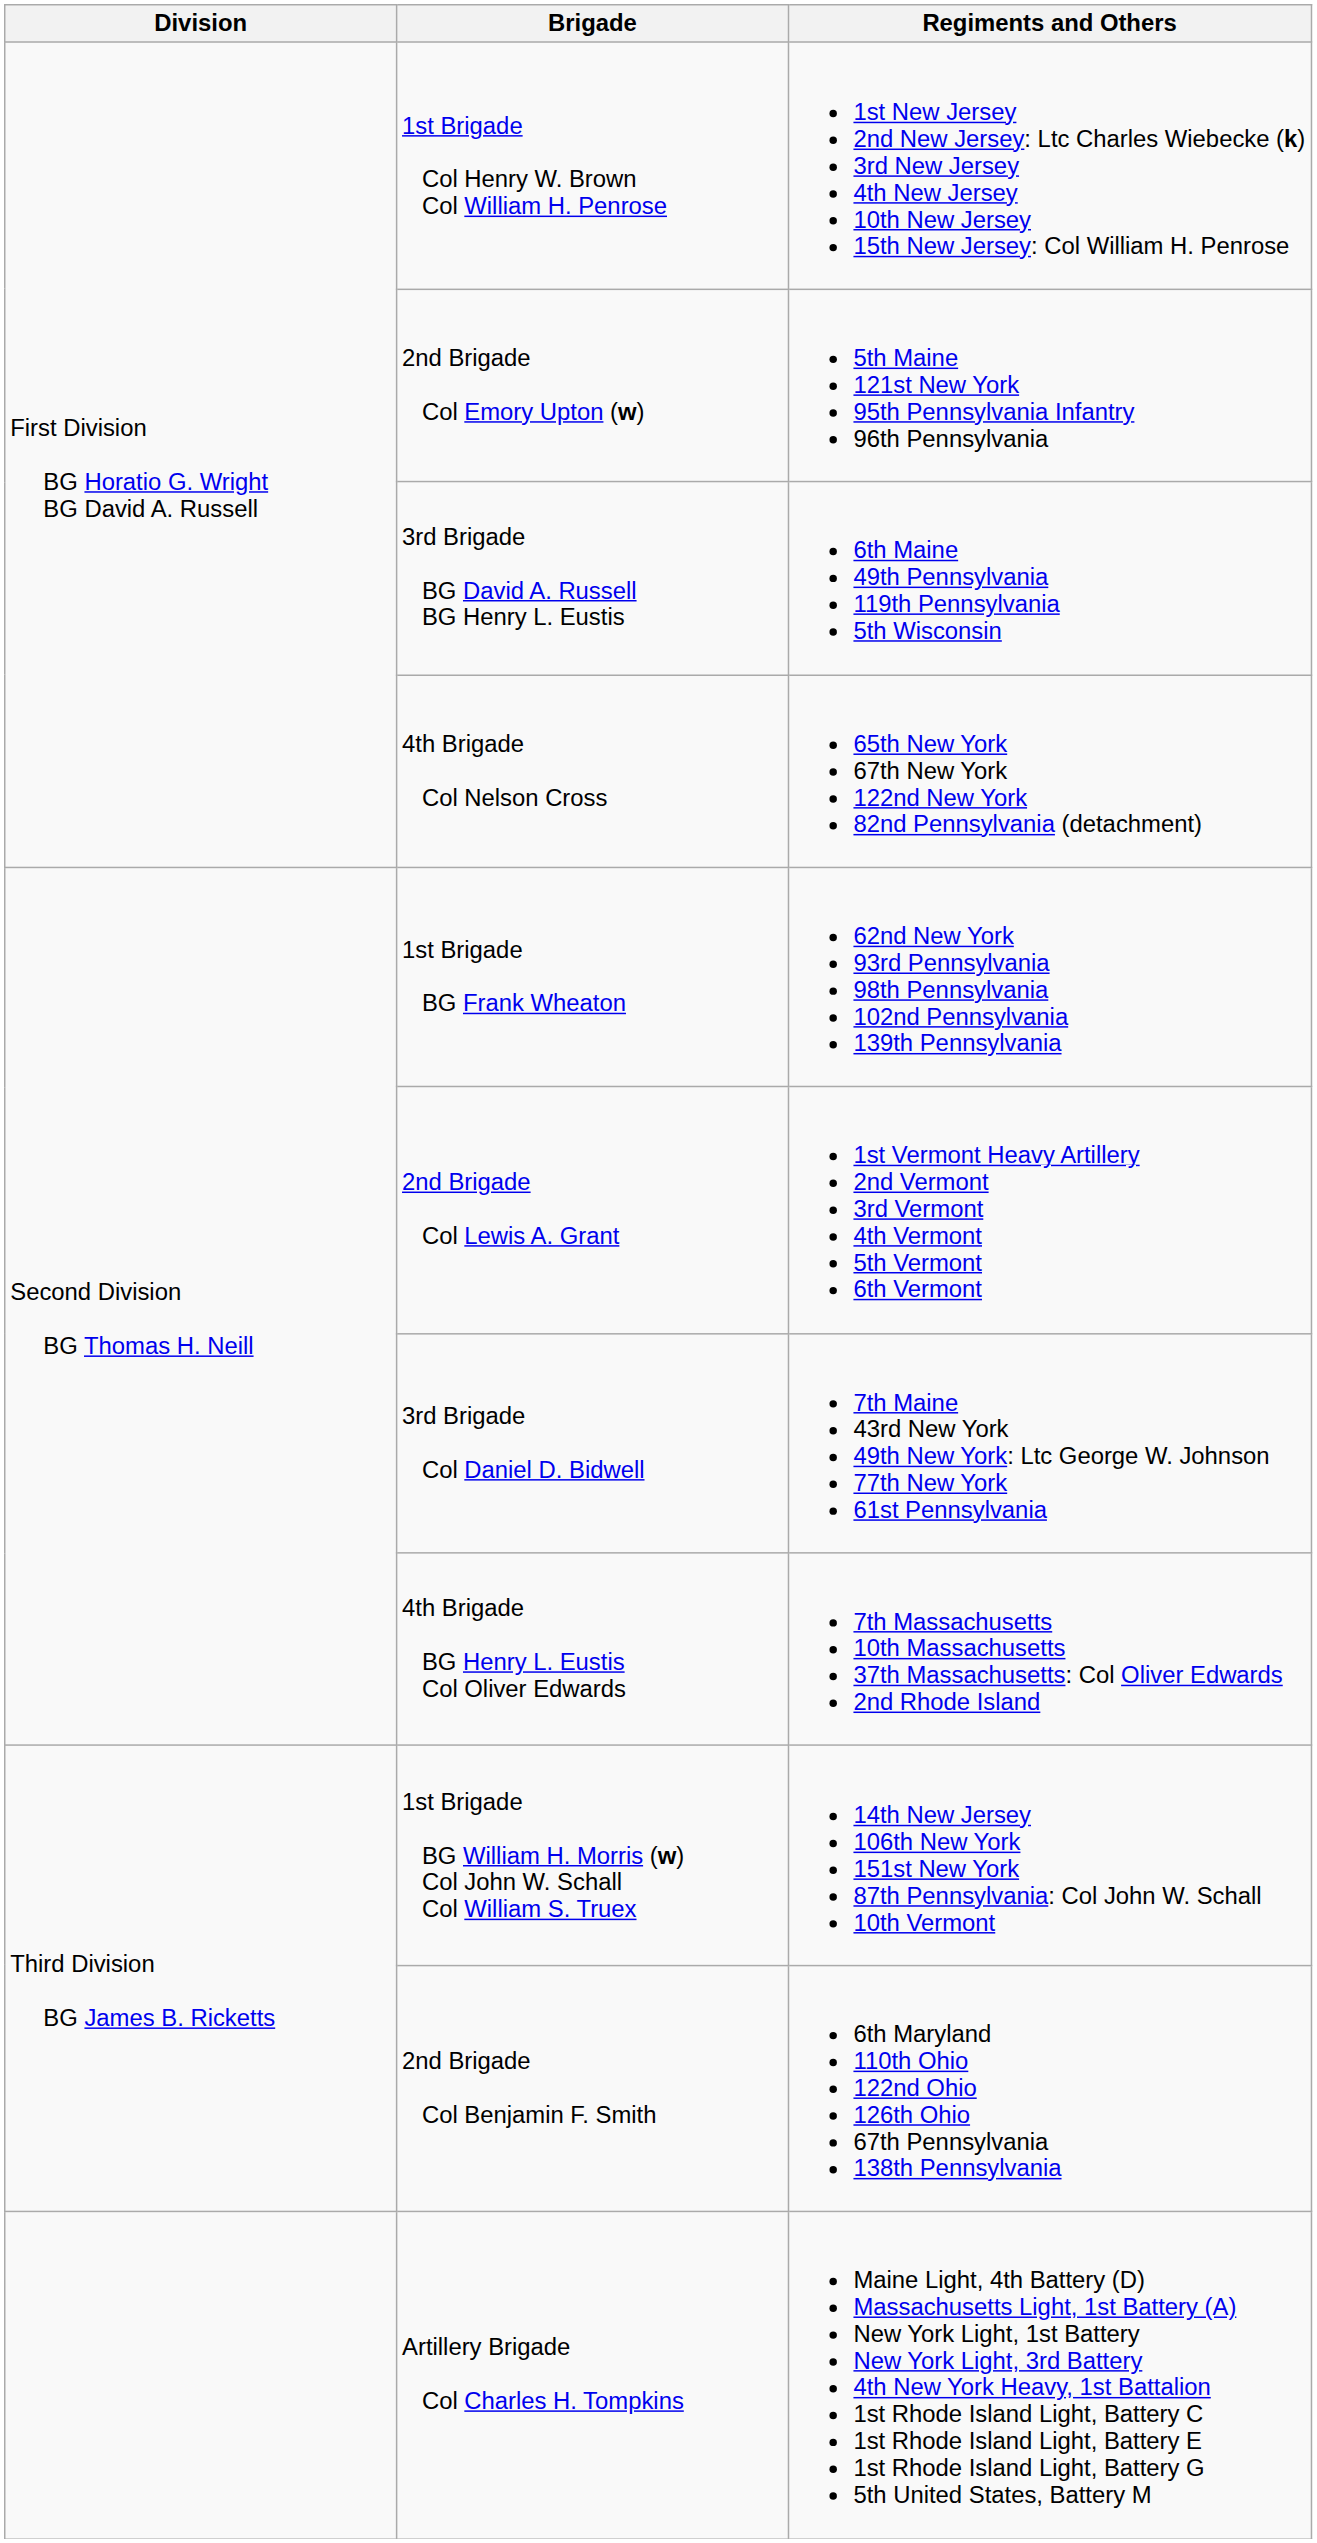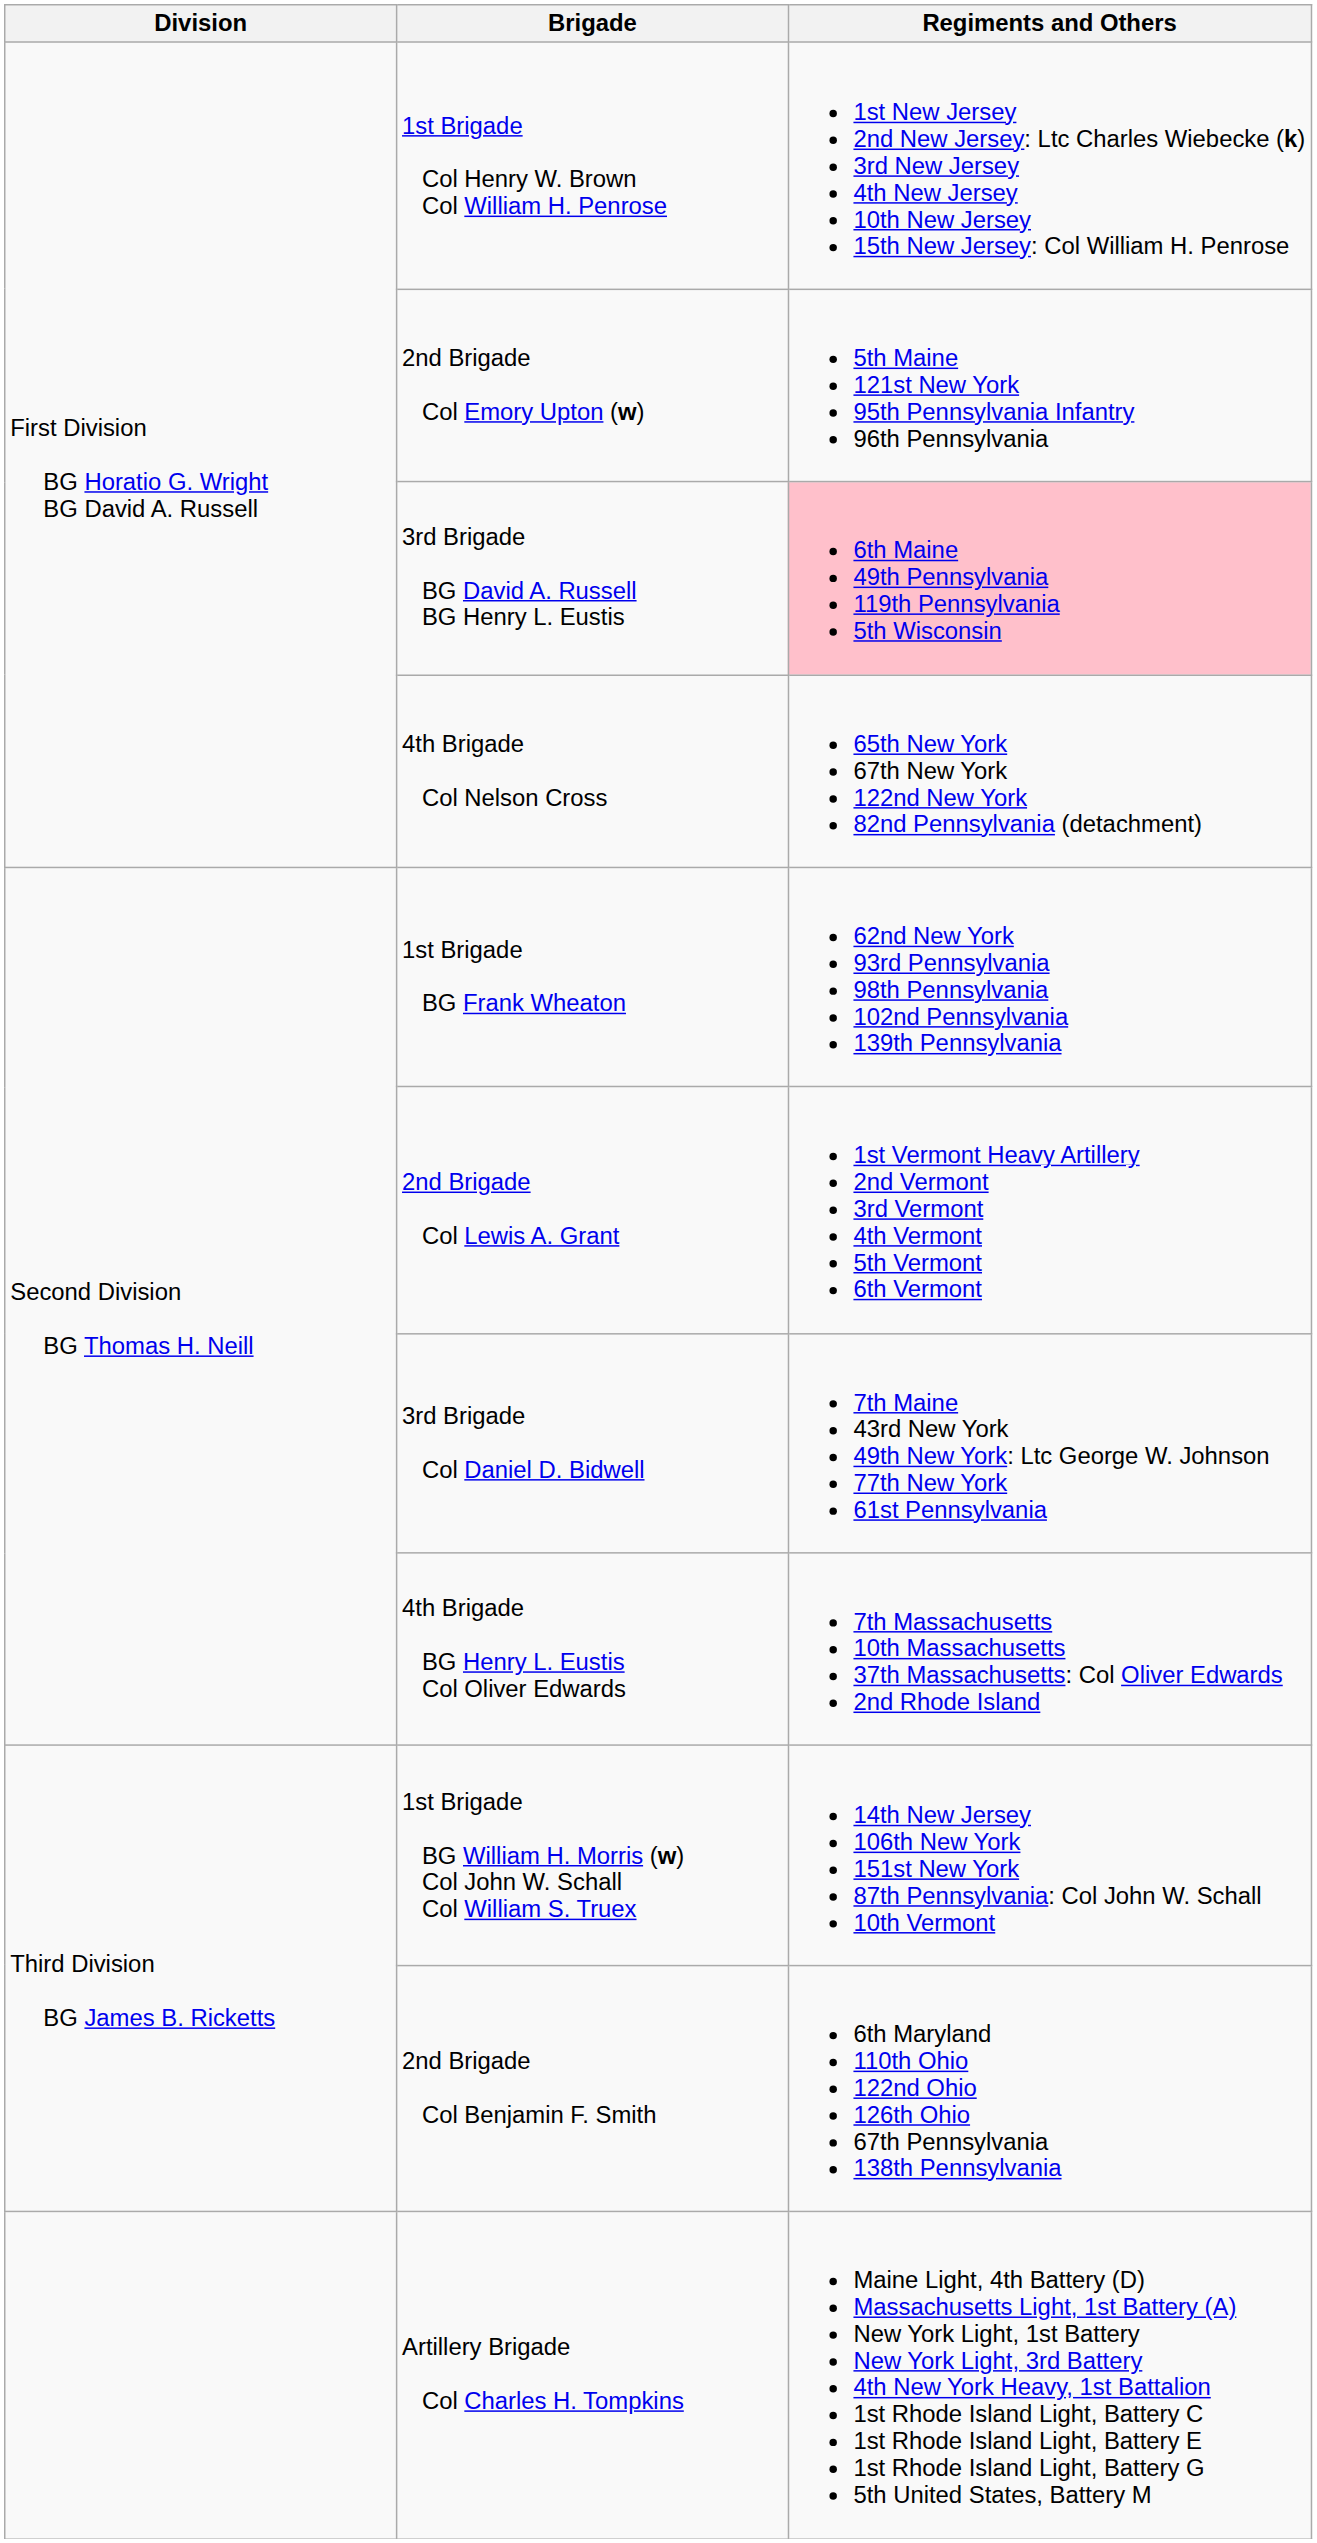(1050, 592) no background -> (1050, 592) pink background
